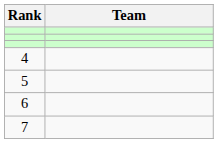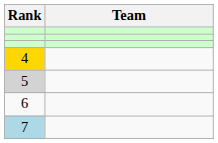(25, 58) no background -> (25, 58) gold background
(25, 81) no background -> (25, 81) lightgrey background
(25, 127) no background -> (25, 127) lightblue background
